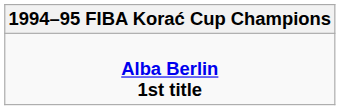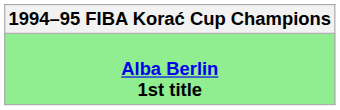(170, 79) no background -> (170, 79) lightgreen background
